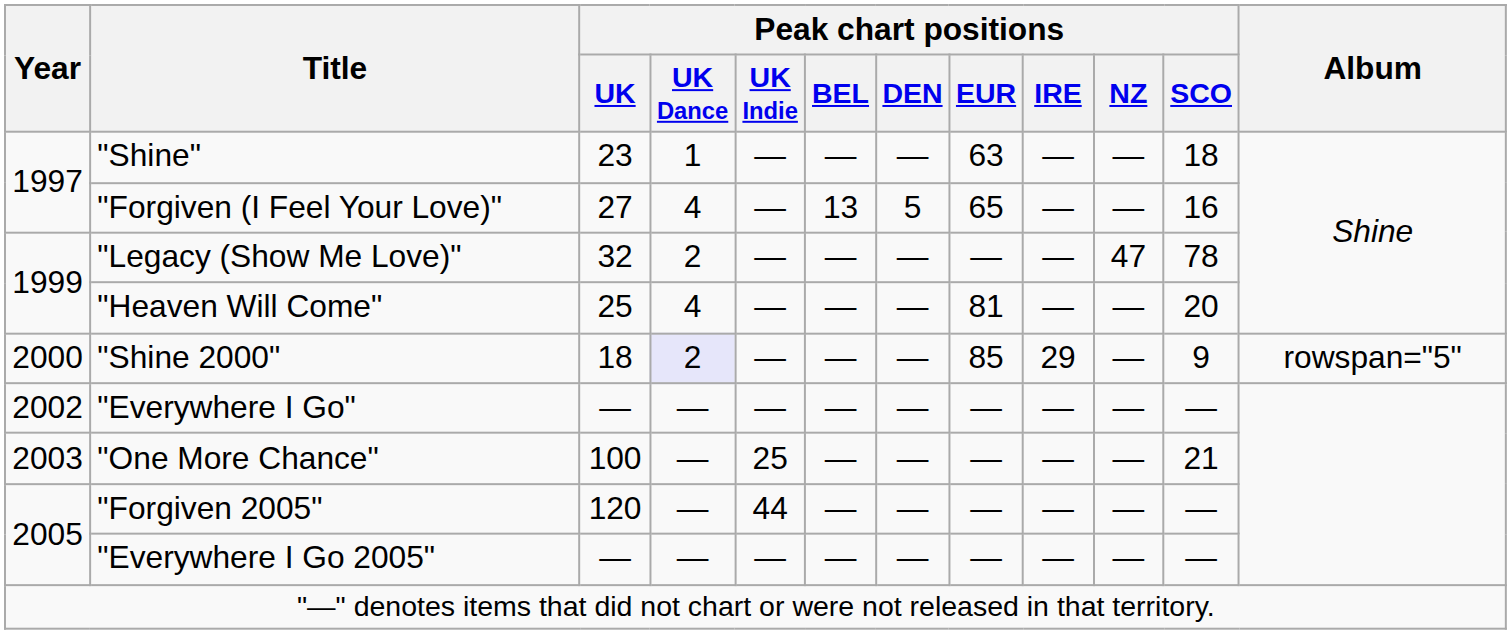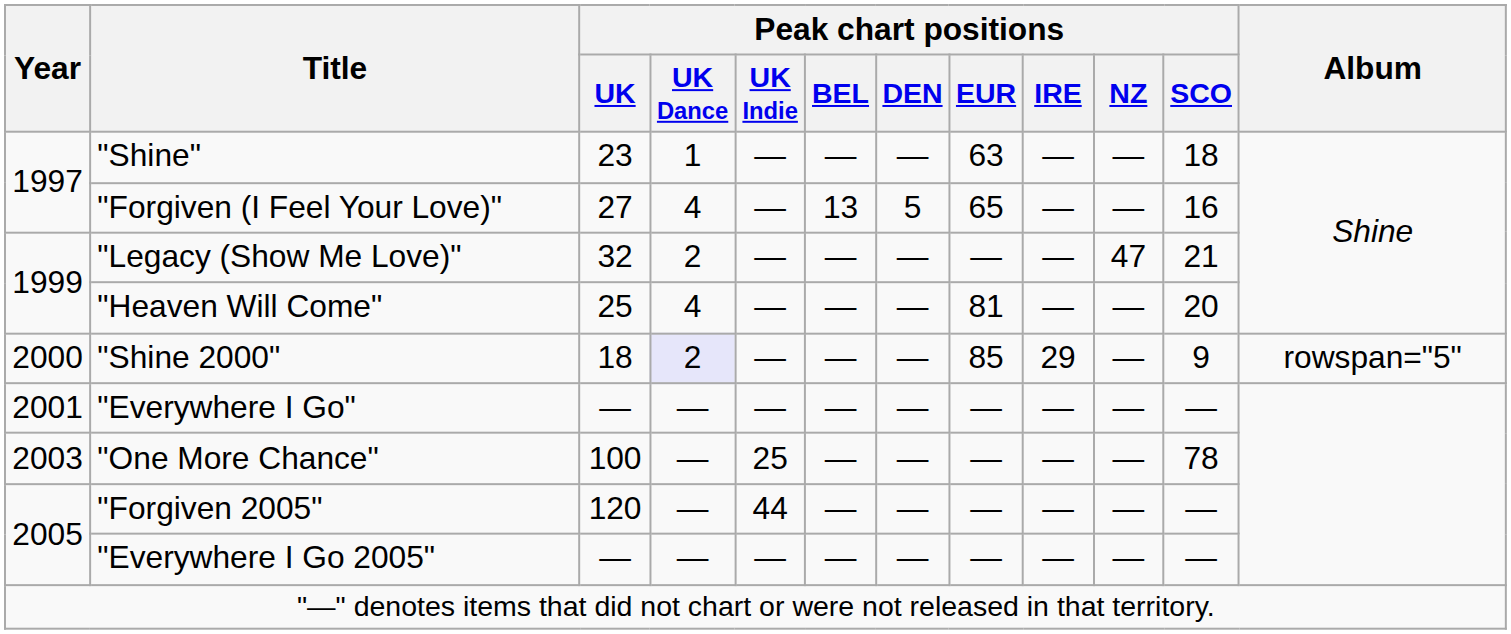(1201, 257) 78 -> (1201, 257) 21
(48, 407) 2002 -> (48, 407) 2001
(1201, 458) 21 -> (1201, 458) 78
